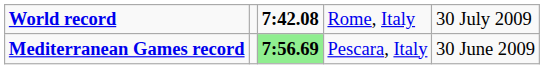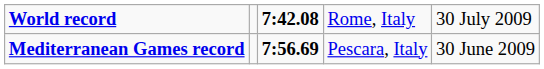(290, 48) lightgreen background -> (290, 48) no background
